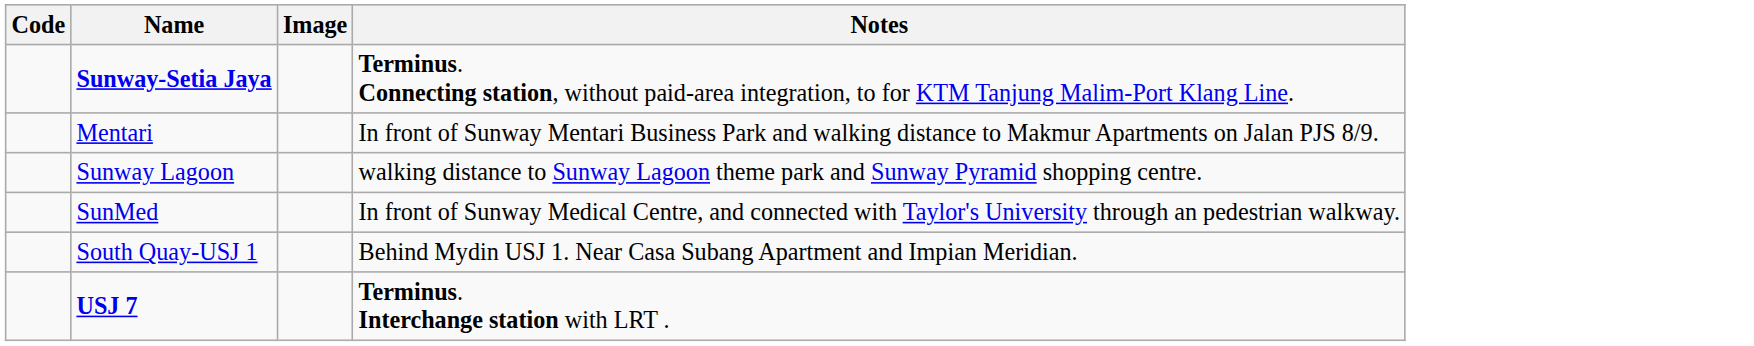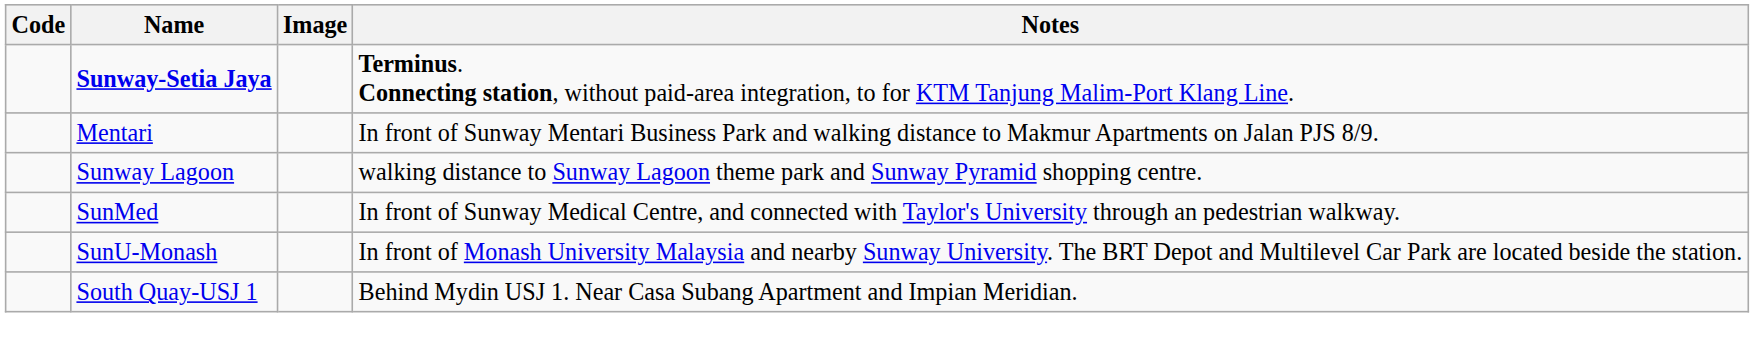+ row: (147, 252)
- row: (107, 306)
